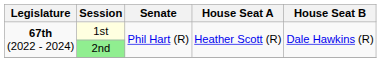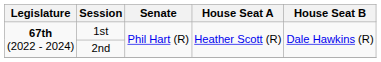(101, 31) lightyellow background -> (101, 31) no background
(101, 48) lightgreen background -> (101, 48) no background
